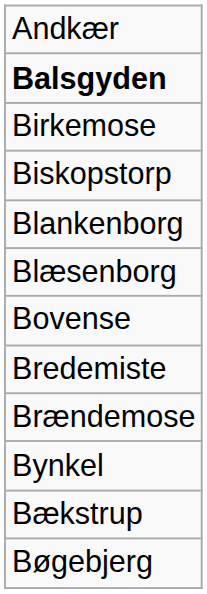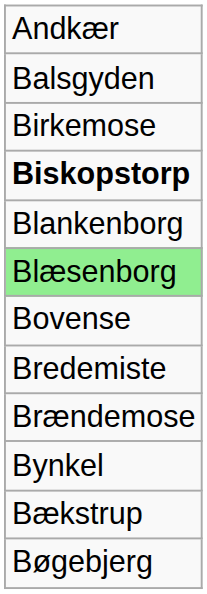(89, 77) bold -> (83, 77) normal
(92, 174) normal -> (101, 174) bold
(94, 271) no background -> (94, 271) lightgreen background
